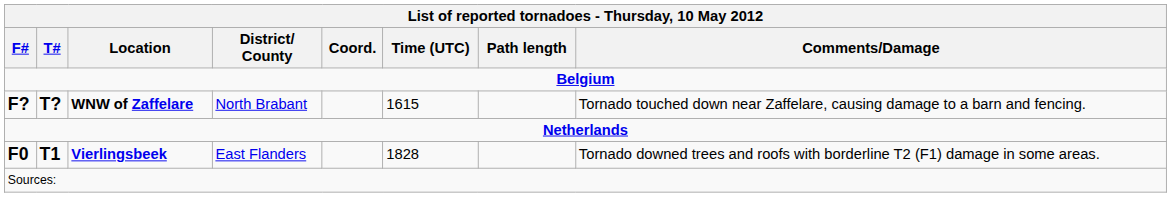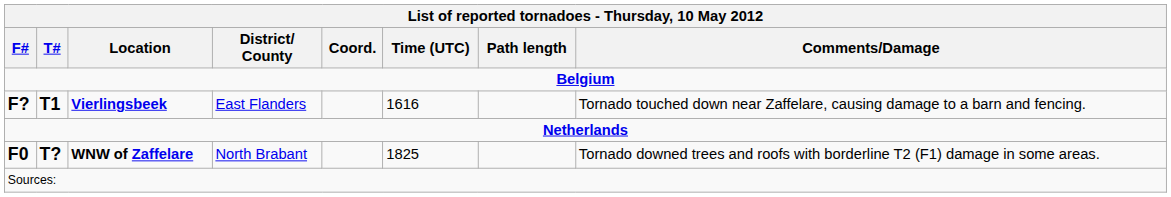(50, 104) T? -> (50, 104) T1
(132, 104) WNW of Zaffelare -> (119, 104) Vierlingsbeek
(261, 104) North Brabant -> (261, 104) East Flanders
(403, 104) 1615 -> (403, 104) 1616
(50, 154) T1 -> (50, 154) T?
(119, 154) Vierlingsbeek -> (132, 154) WNW of Zaffelare
(261, 154) East Flanders -> (261, 154) North Brabant
(403, 154) 1828 -> (403, 154) 1825
